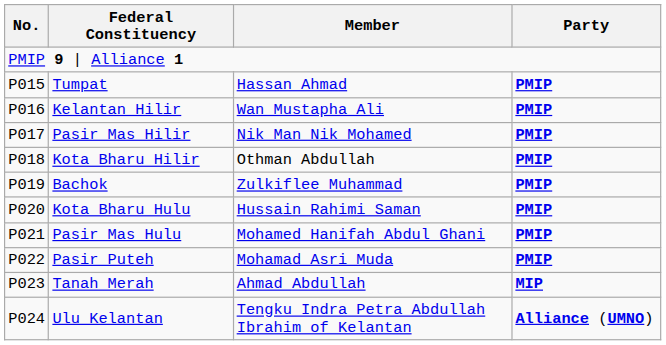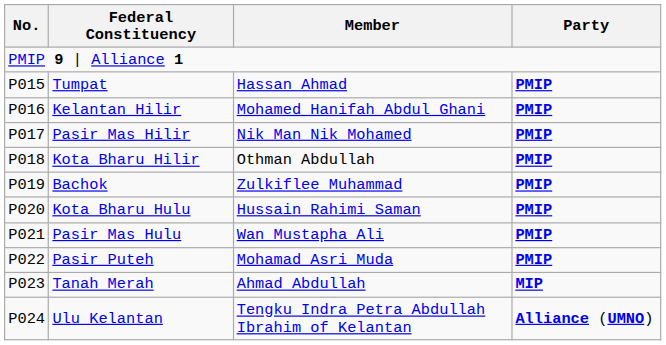(310, 110) Wan Mustapha Ali -> (361, 110) Mohamed Hanifah Abdul Ghani
(361, 235) Mohamed Hanifah Abdul Ghani -> (310, 235) Wan Mustapha Ali
